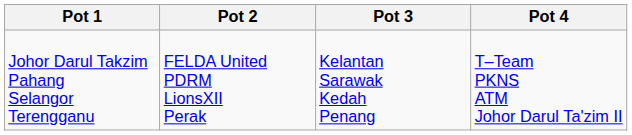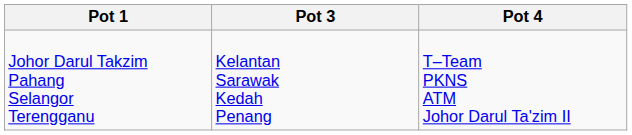- column: (238, 17)
